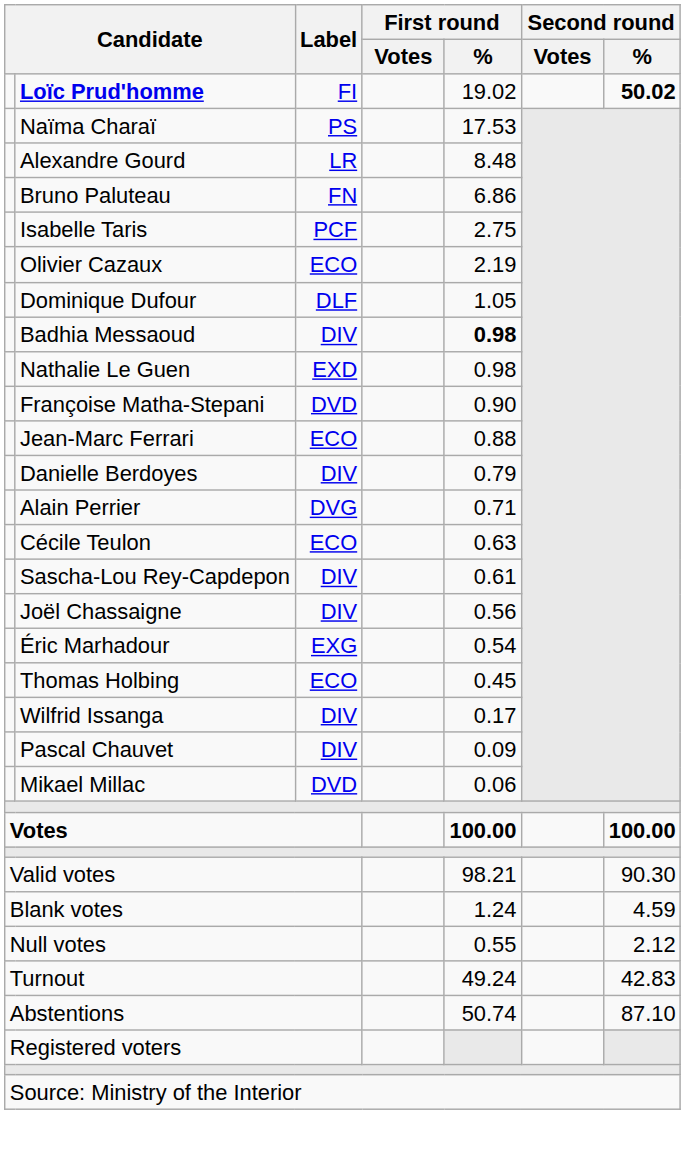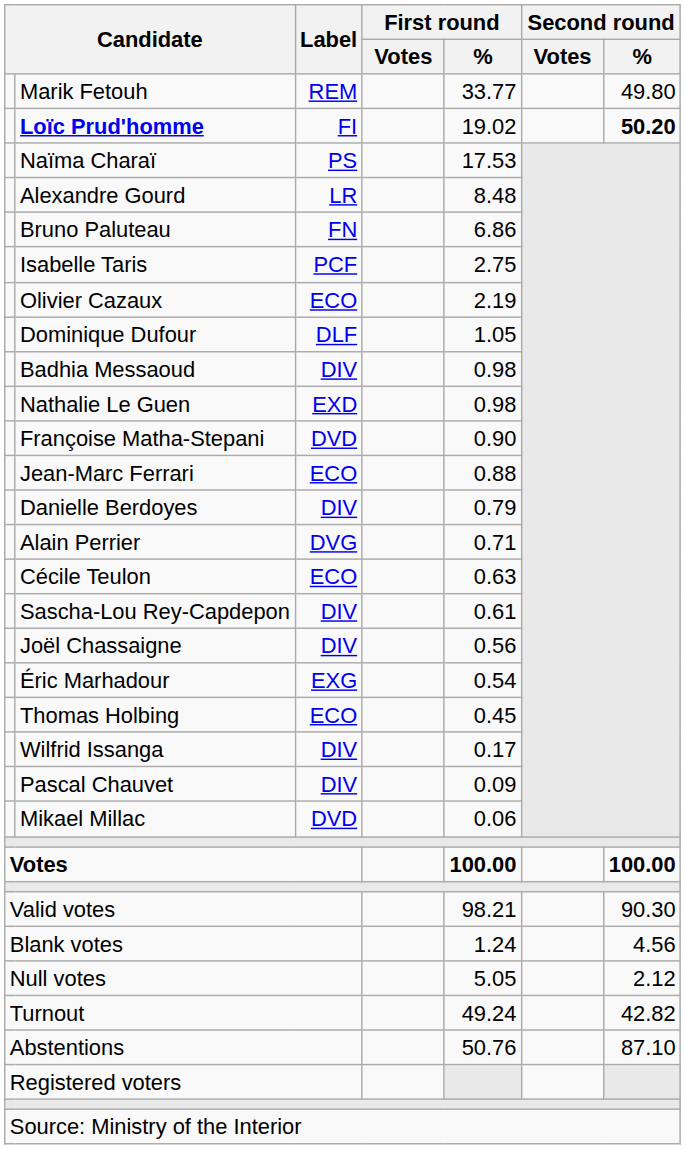+ row: (84, 92)
(648, 92) 50.02 -> (648, 126) 50.20
(495, 334) bold -> (495, 369) normal
(654, 909) 4.59 -> (654, 943) 4.56
(495, 943) 0.55 -> (495, 978) 5.05
(648, 978) 42.83 -> (648, 1013) 42.82
(489, 1013) 50.74 -> (489, 1047) 50.76
